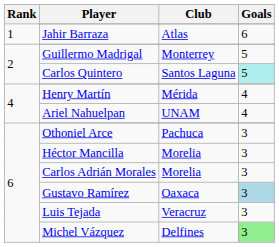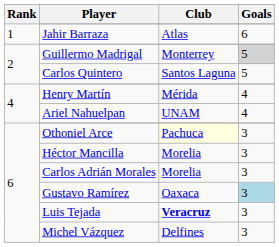(244, 53) no background -> (244, 53) lightgrey background
(244, 73) paleturquoise background -> (244, 73) no background
(182, 133) no background -> (182, 133) lightyellow background
(184, 212) normal -> (186, 212) bold
(244, 232) lightgreen background -> (244, 232) no background
